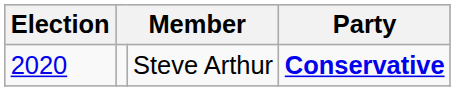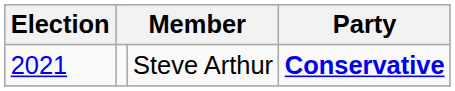(39, 65) 2020 -> (39, 65) 2021
